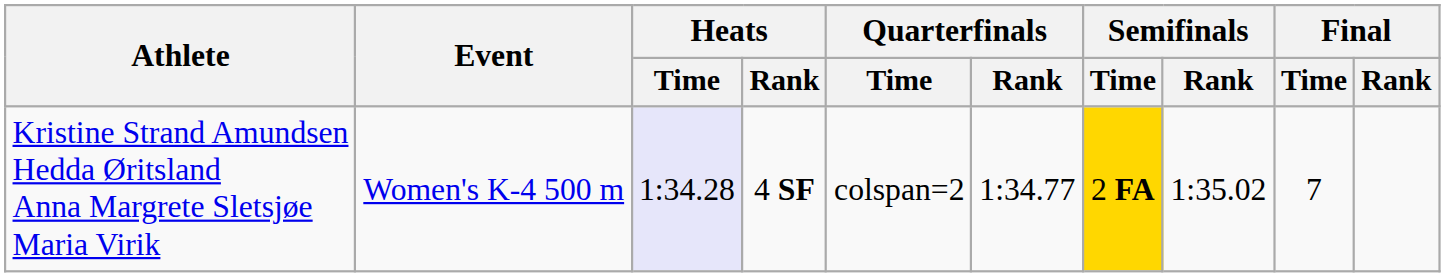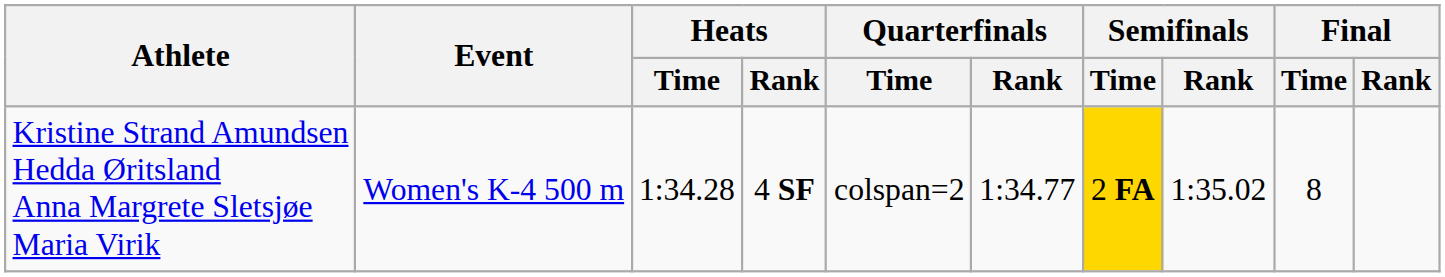(687, 188) lavender background -> (687, 188) no background
(1314, 188) 7 -> (1314, 188) 8
